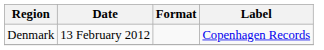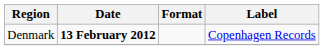(105, 34) normal -> (108, 34) bold
